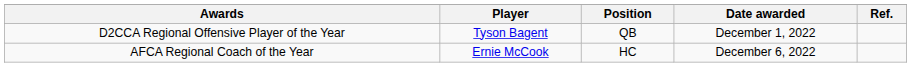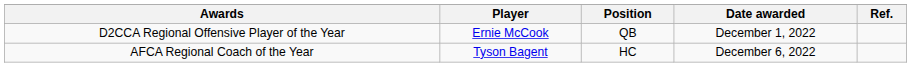(510, 33) Tyson Bagent -> (510, 33) Ernie McCook
(510, 52) Ernie McCook -> (510, 52) Tyson Bagent
